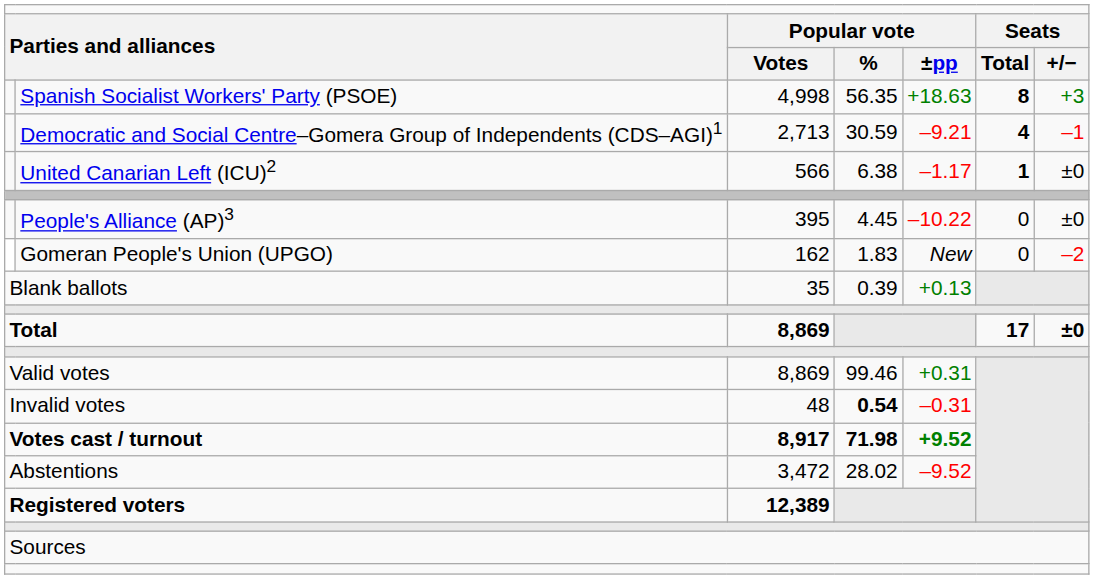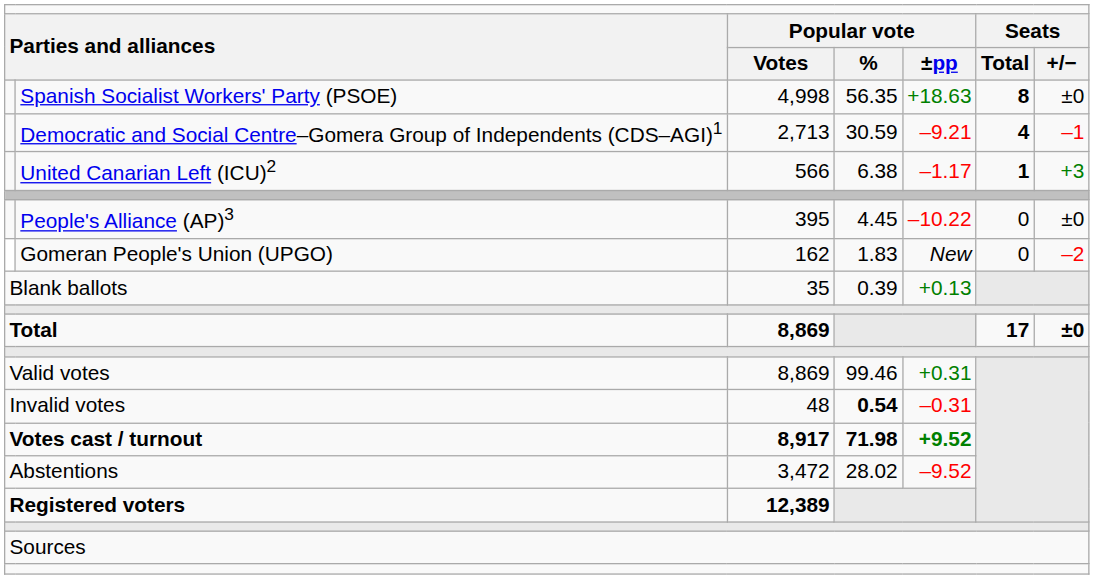(1072, 96) +3 -> (1073, 96) ±0
(1073, 170) ±0 -> (1072, 170) +3
